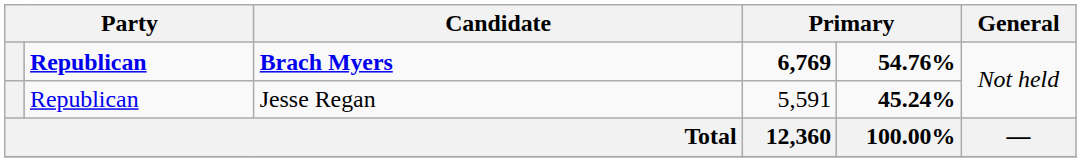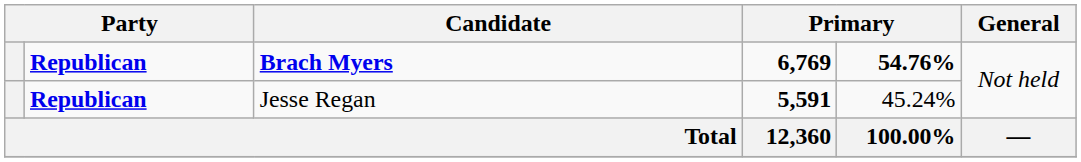(84, 99) normal -> (88, 99) bold
(804, 99) normal -> (804, 99) bold
(917, 99) bold -> (919, 99) normal
